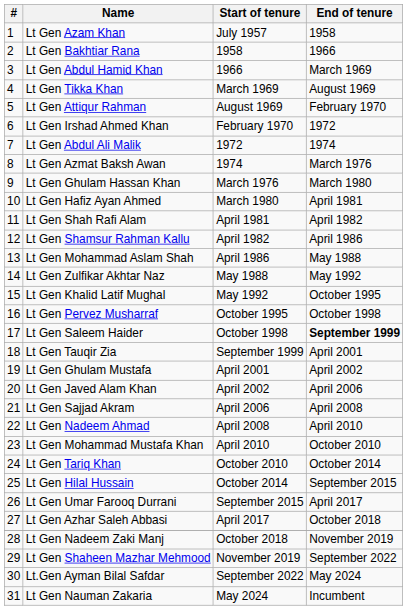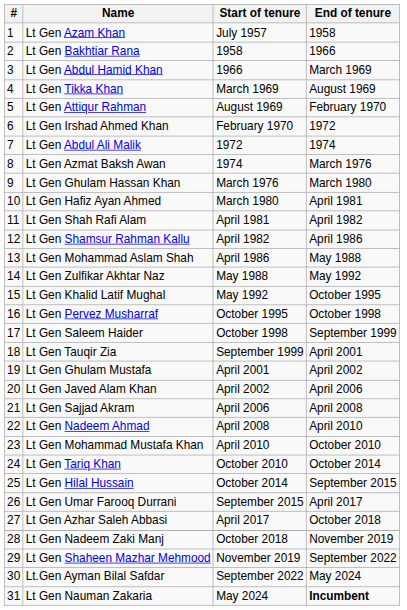(355, 333) bold -> (353, 333) normal
(337, 595) normal -> (339, 595) bold
